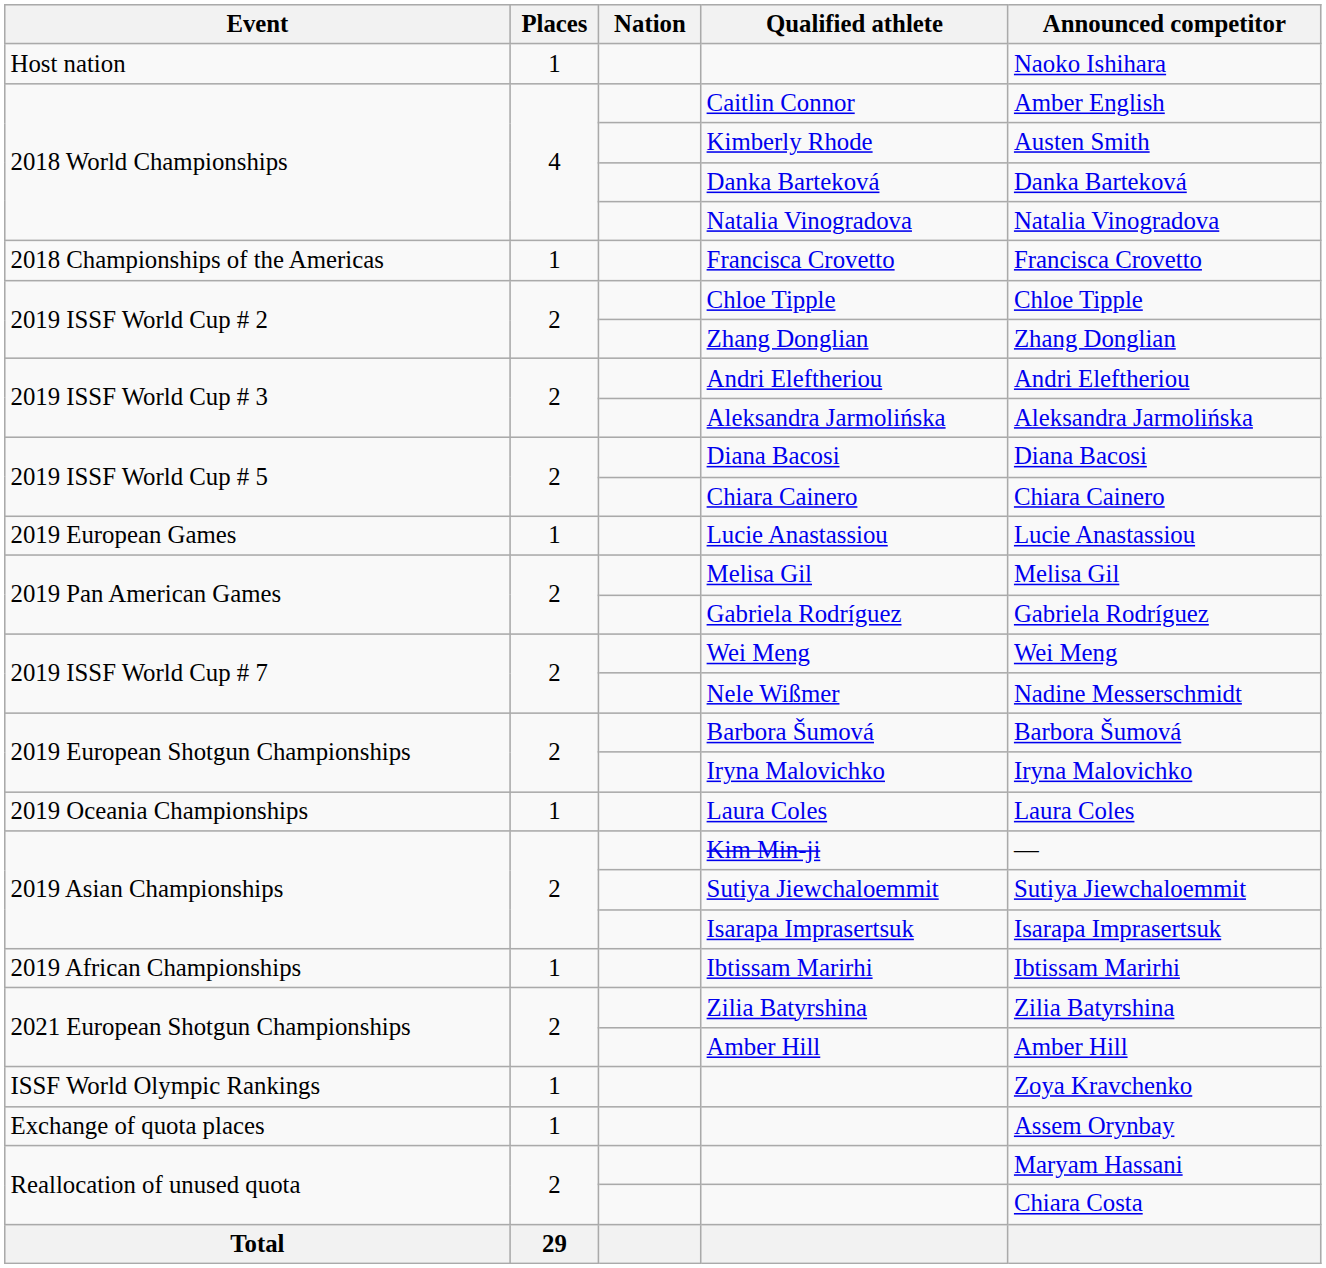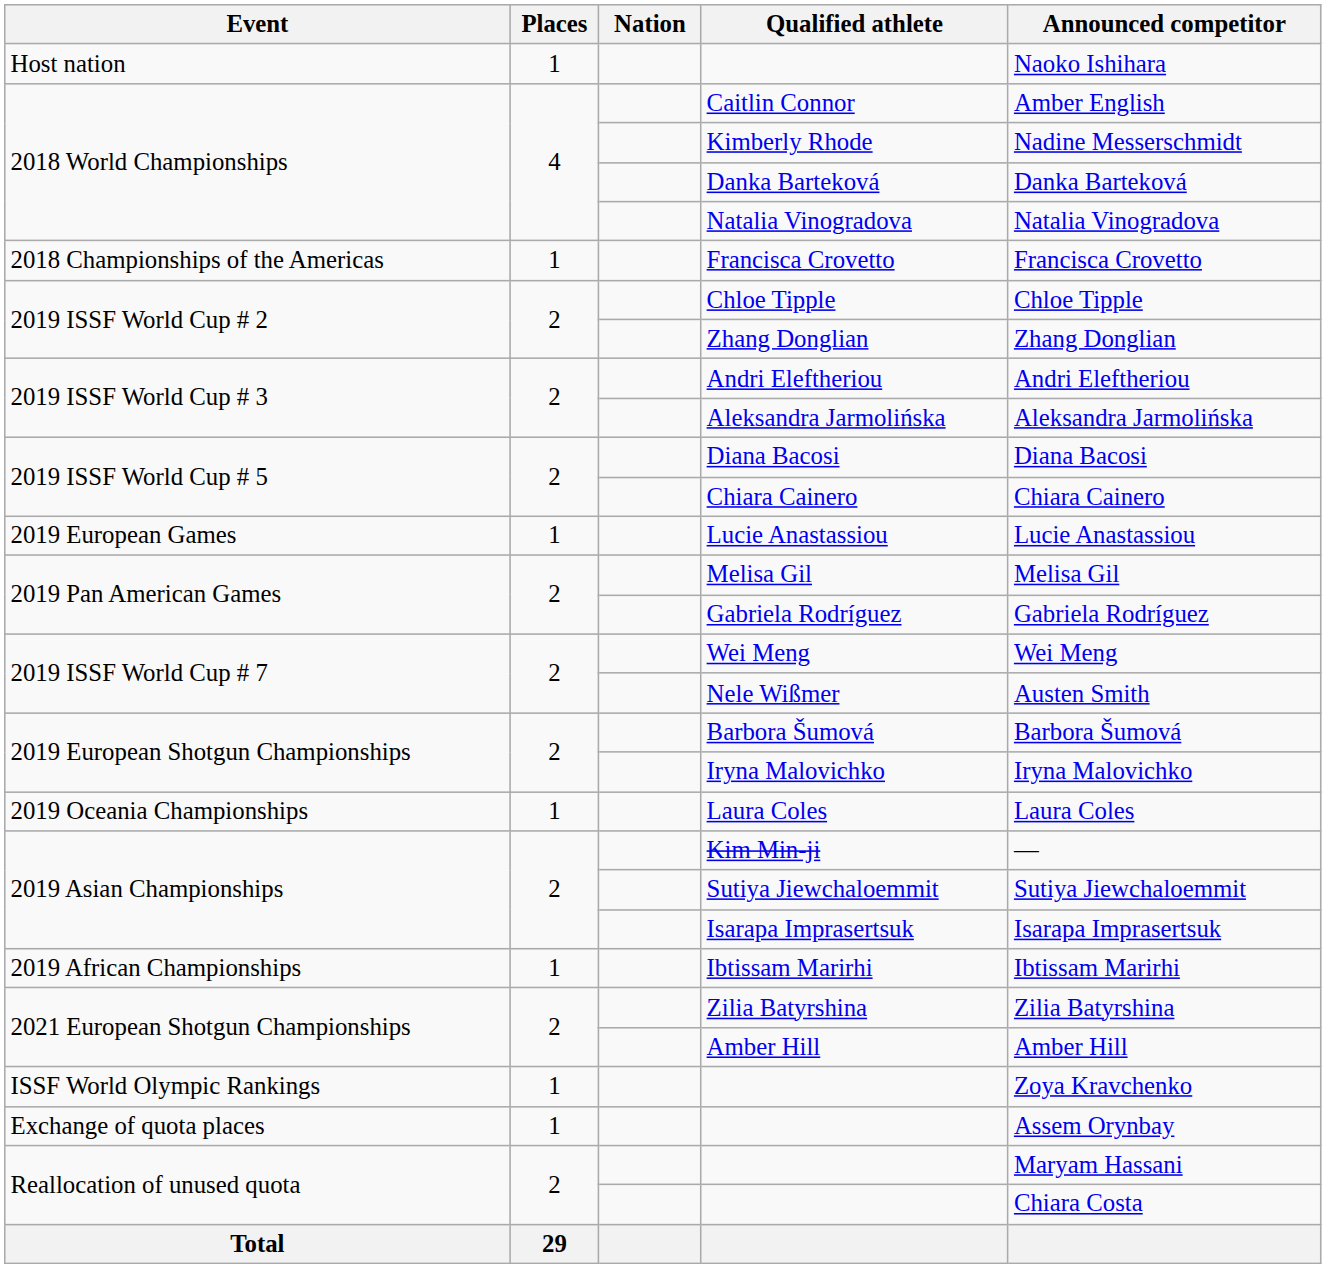(1082, 142) Austen Smith -> (1128, 142) Nadine Messerschmidt
(1128, 692) Nadine Messerschmidt -> (1082, 692) Austen Smith
